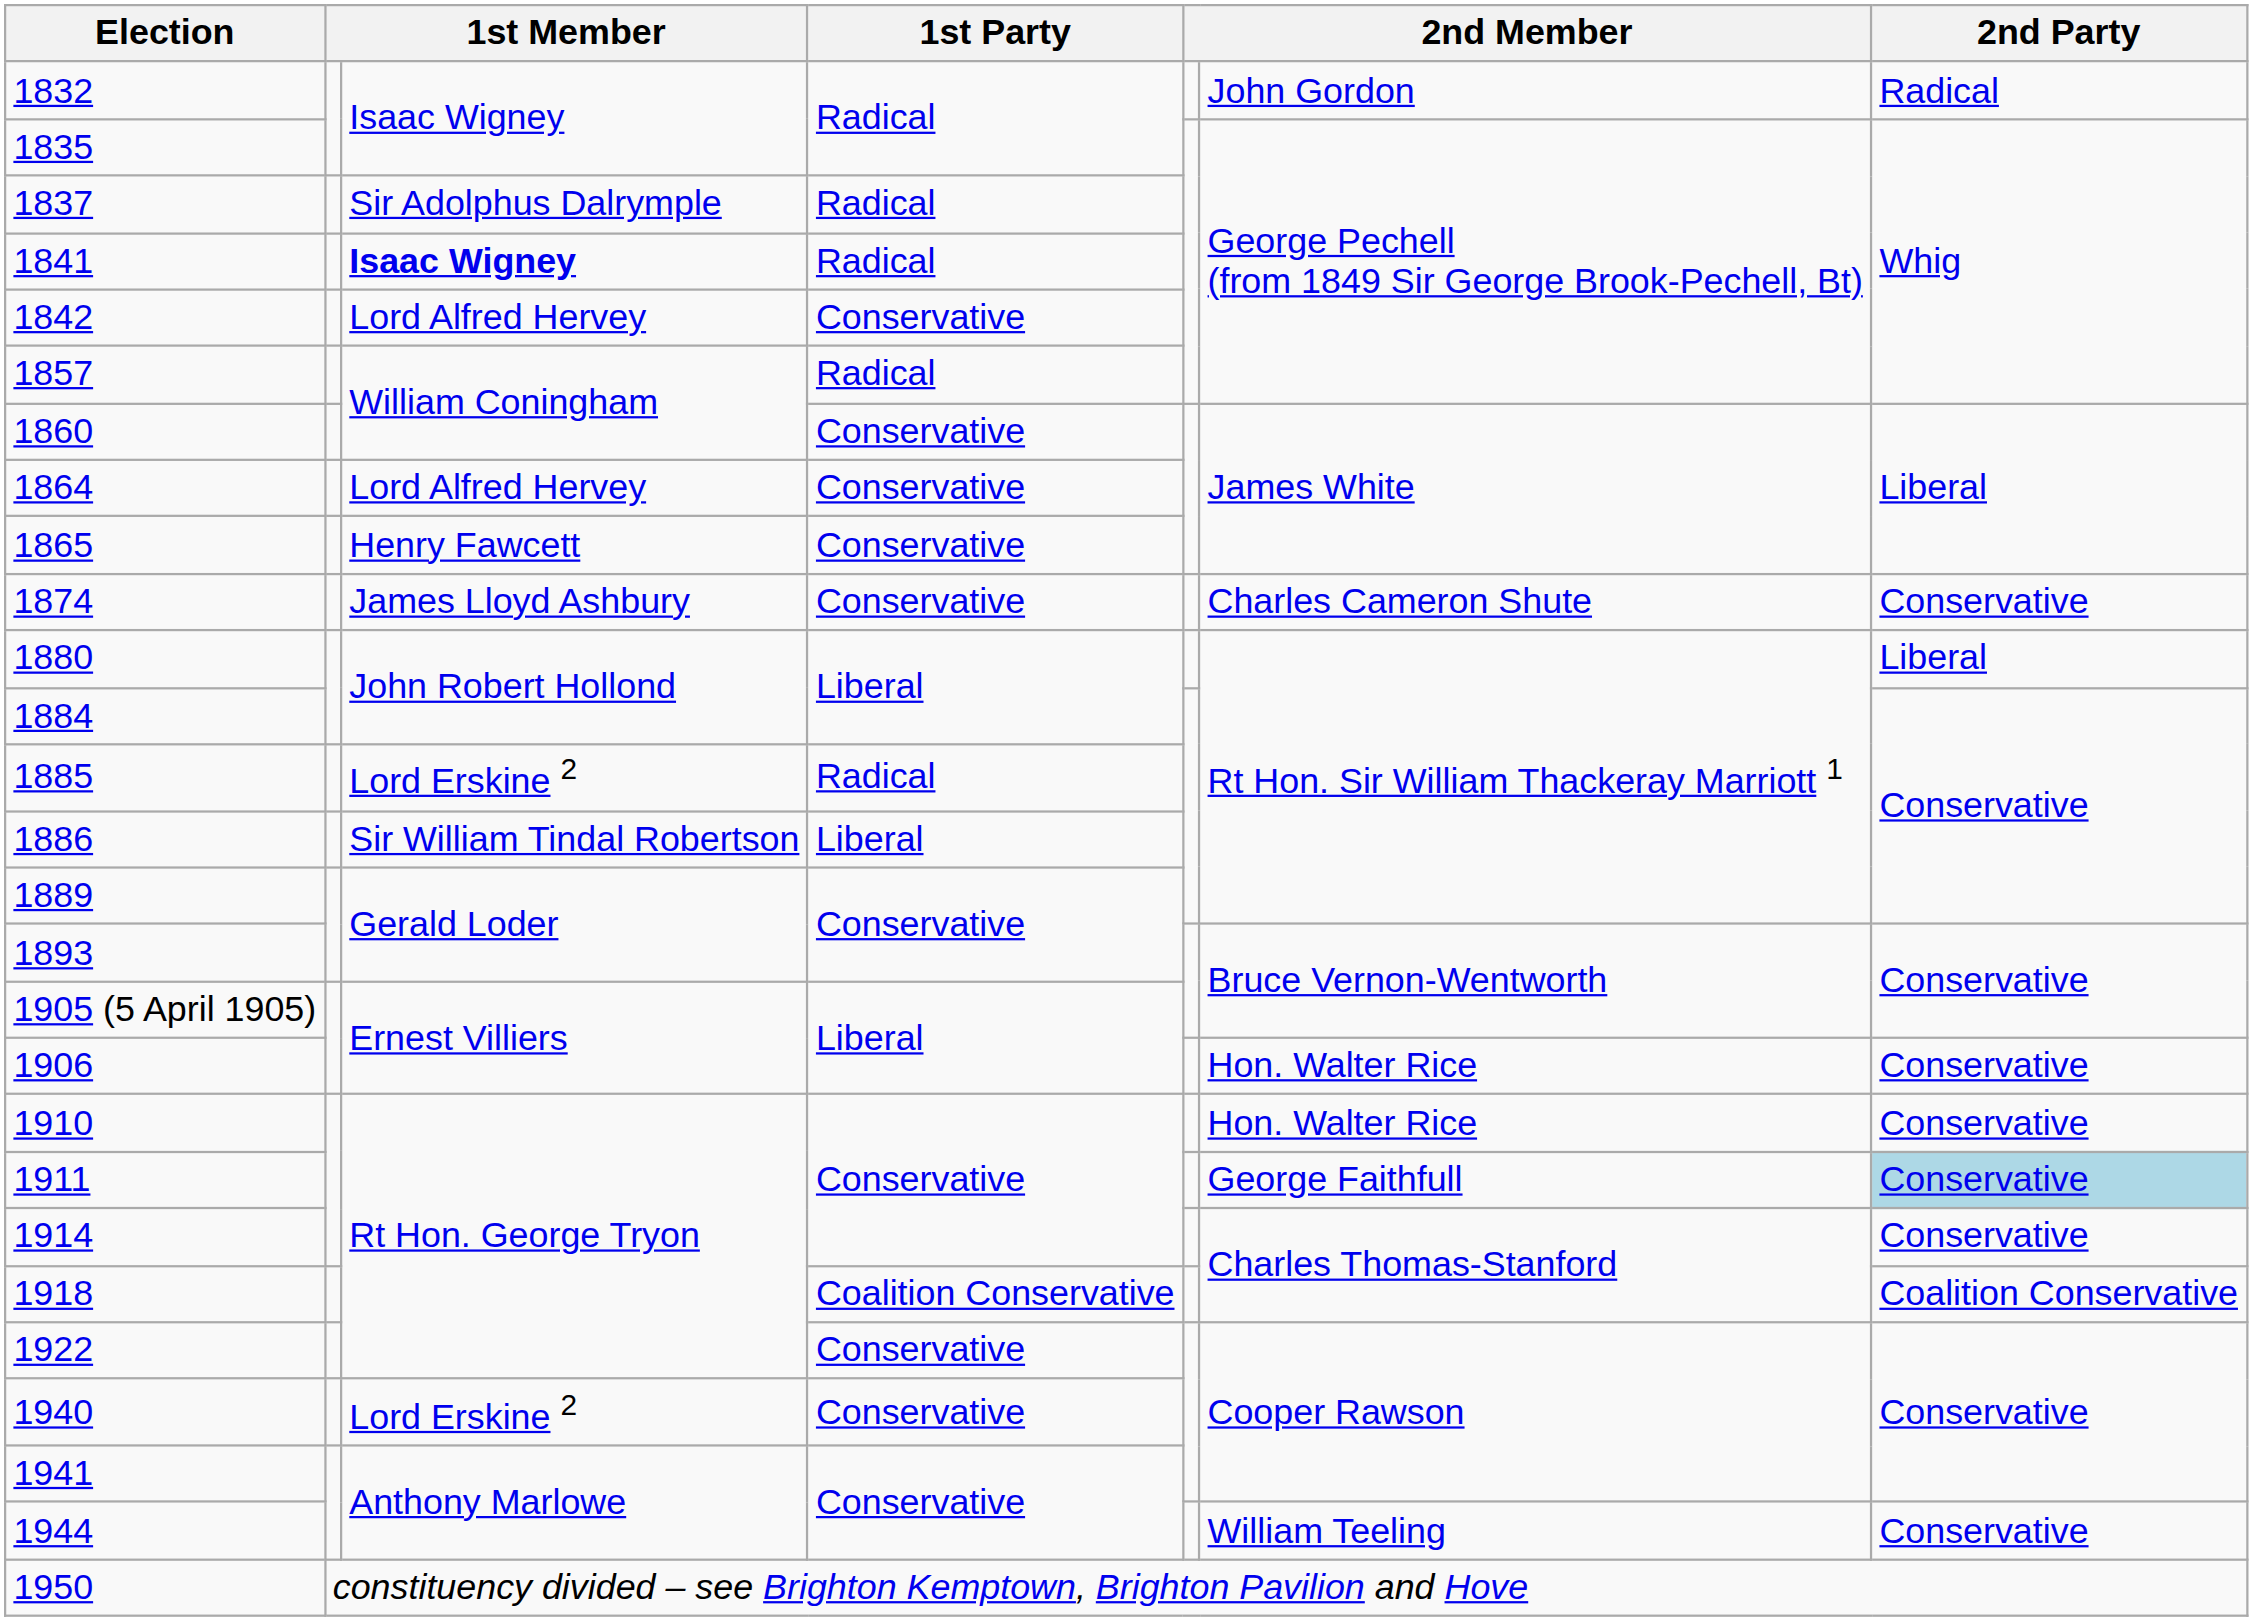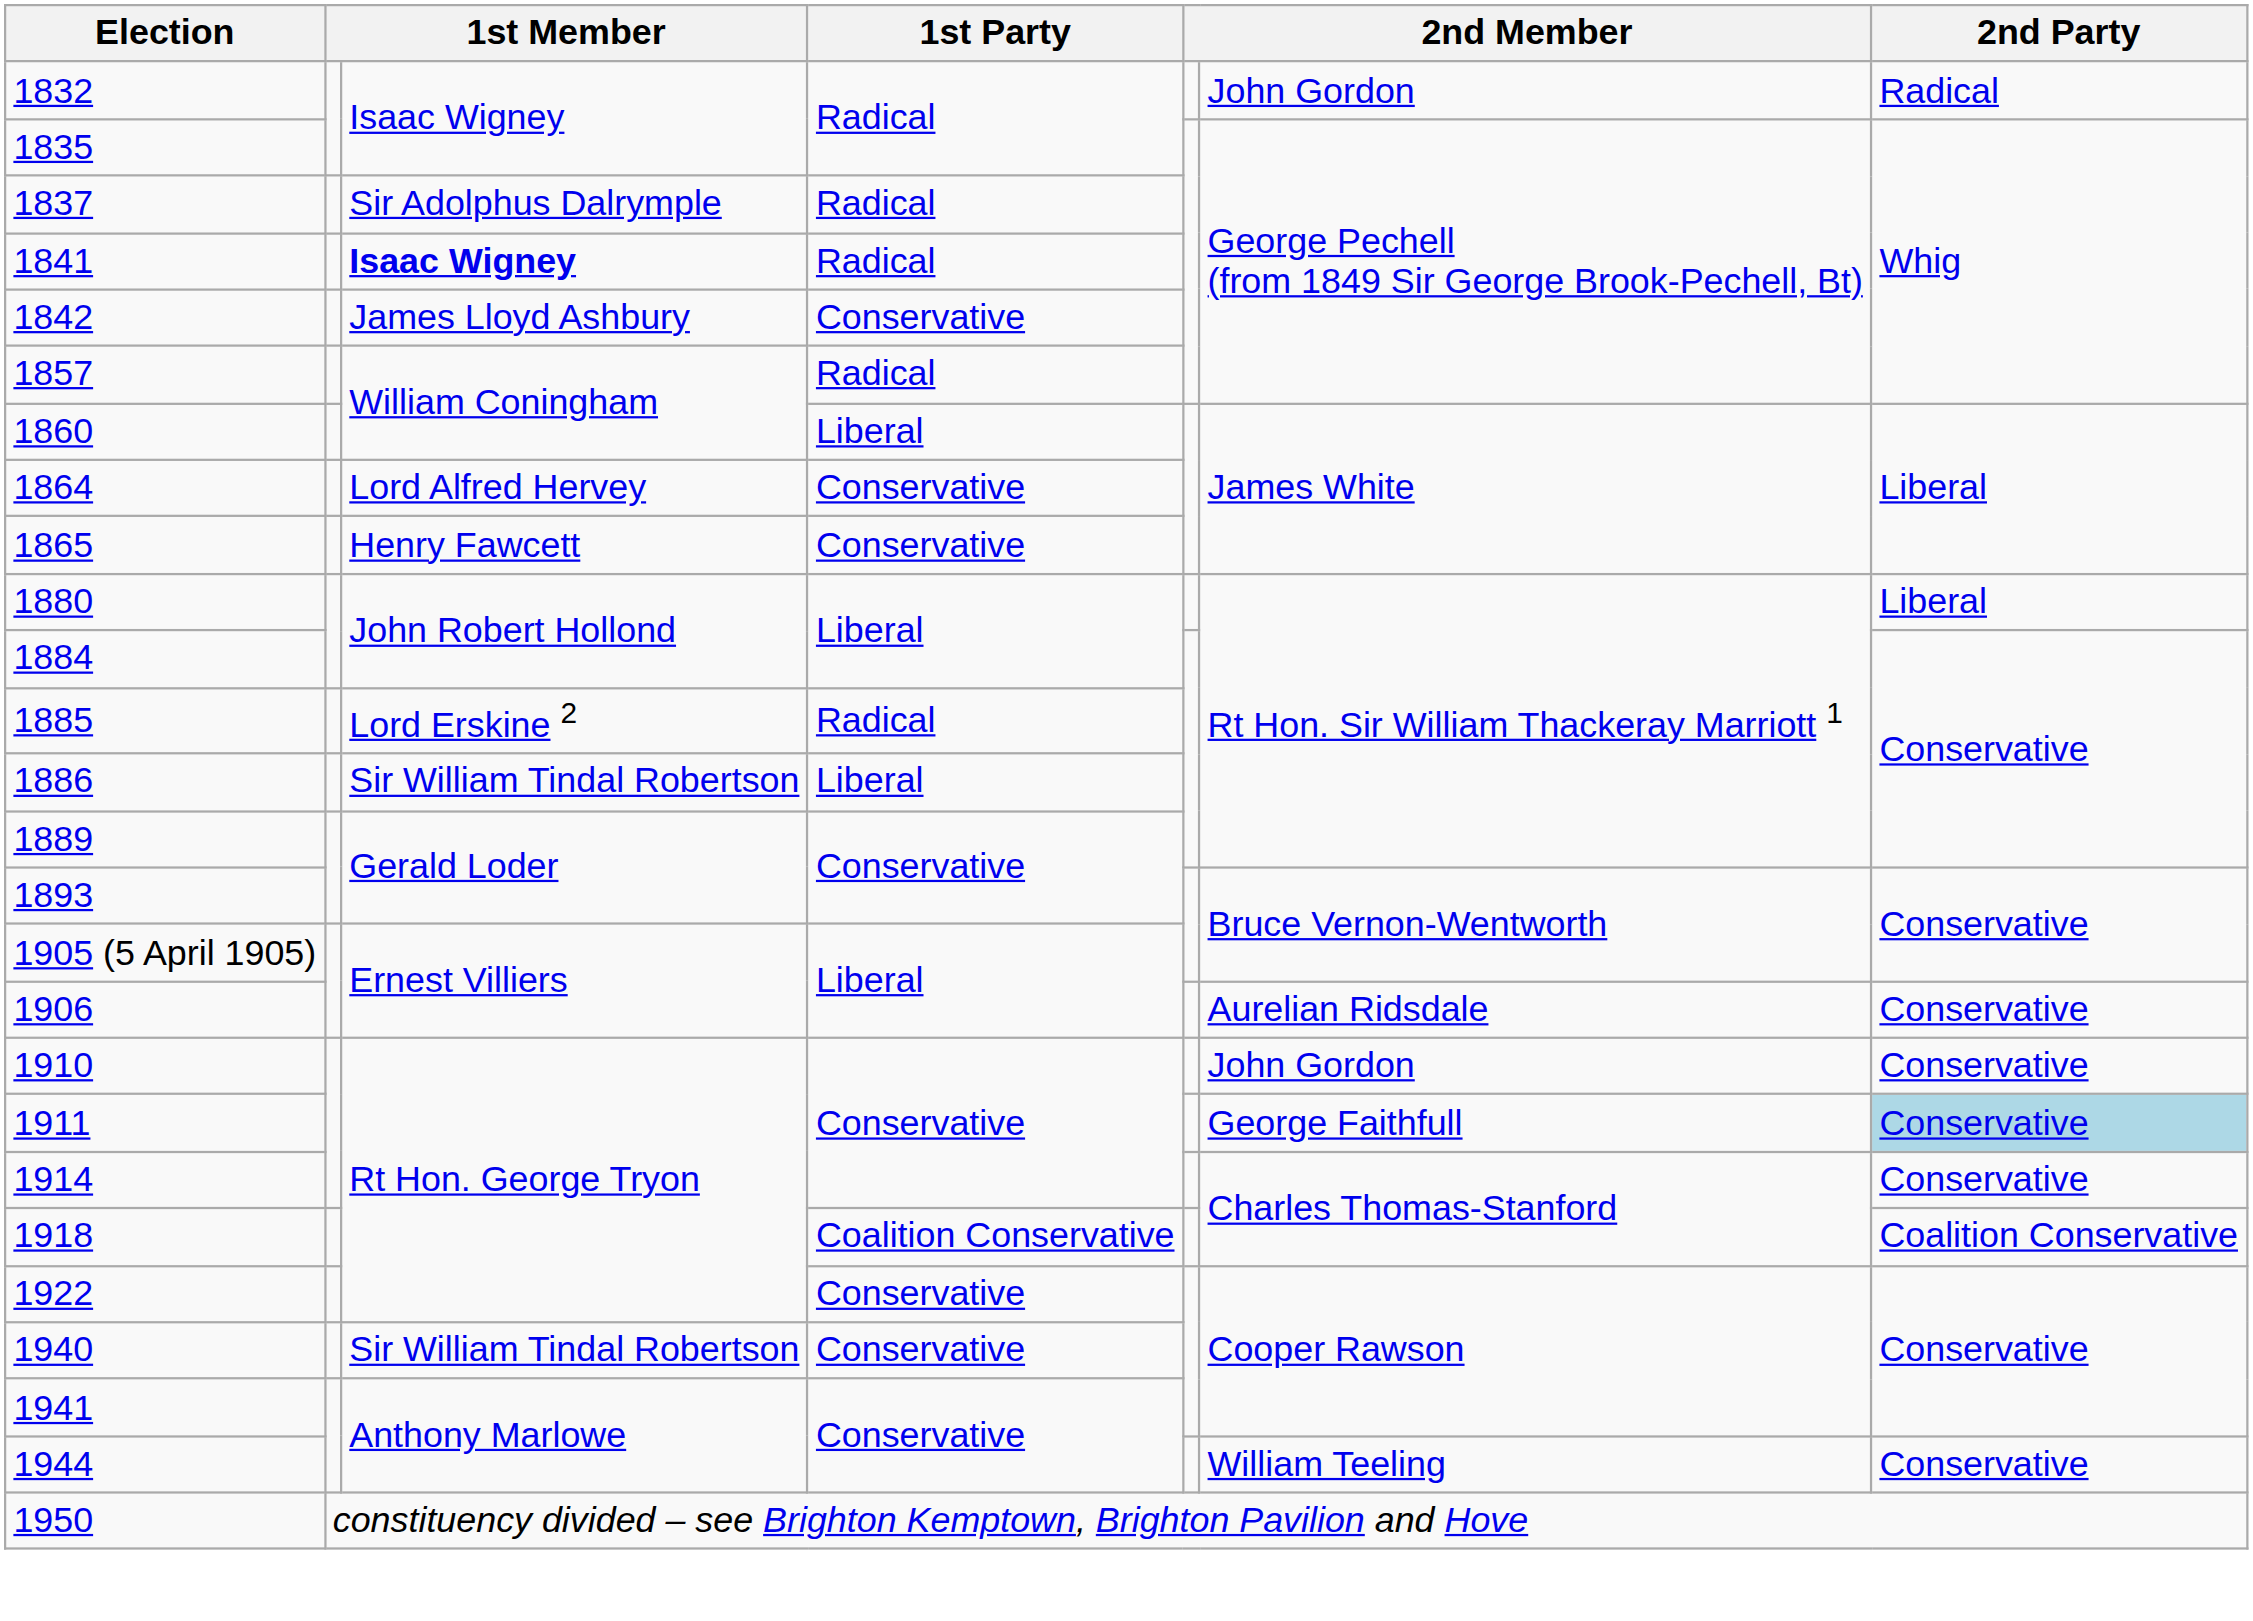(498, 317) Lord Alfred Hervey -> (520, 317) James Lloyd Ashbury
(921, 430) Conservative -> (870, 430) Liberal
- row: (53, 601)
(1342, 1065) Hon. Walter Rice -> (1348, 1008) Aurelian Ridsdale
(1342, 1122) Hon. Walter Rice -> (1311, 1065) John Gordon
(463, 1411) Lord Erskine 2 -> (574, 1349) Sir William Tindal Robertson
